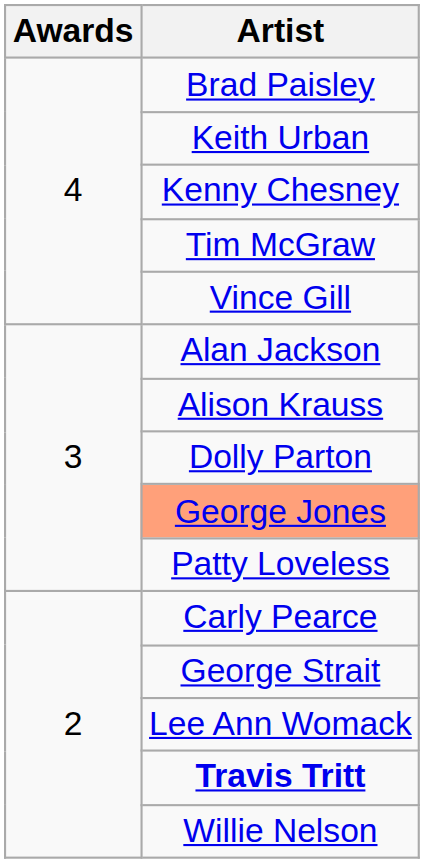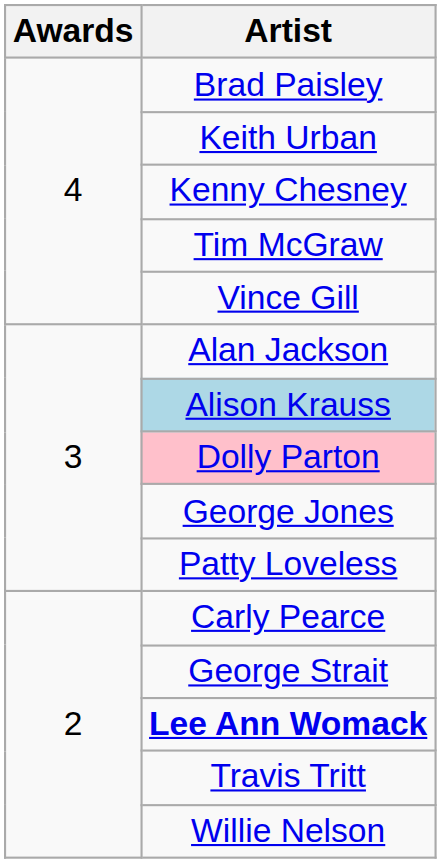(280, 404) no background -> (288, 404) lightblue background
(280, 457) no background -> (288, 457) pink background
(280, 510) lightsalmon background -> (288, 510) no background
(280, 723) normal -> (288, 723) bold
(280, 777) bold -> (288, 777) normal
